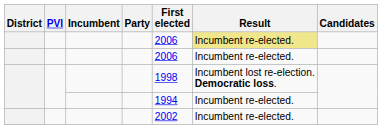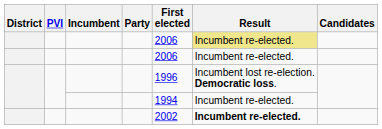(166, 78) 1998 -> (166, 78) 1996
(244, 116) normal -> (248, 116) bold
